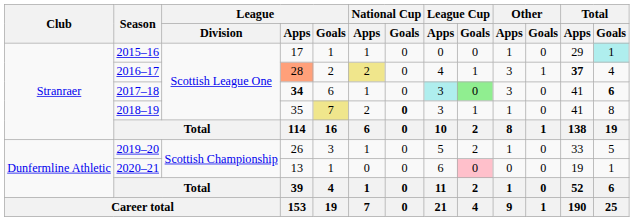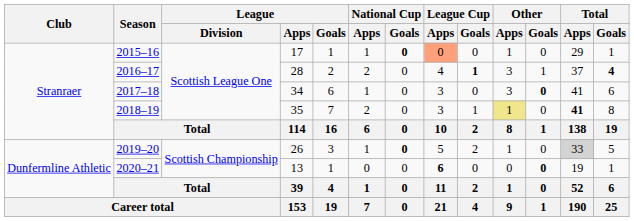(404, 52) normal -> (404, 52) bold
(441, 52) no background -> (441, 52) lightsalmon background
(611, 52) paleturquoise background -> (611, 52) no background
(297, 71) lightsalmon background -> (297, 71) no background
(367, 71) khaki background -> (367, 71) no background
(475, 71) normal -> (475, 71) bold
(577, 71) bold -> (577, 71) normal
(611, 71) normal -> (611, 71) bold
(297, 91) bold -> (297, 91) normal
(441, 91) paleturquoise background -> (441, 91) no background
(475, 91) lightgreen background -> (475, 91) no background
(543, 91) normal -> (543, 91) bold
(611, 91) bold -> (611, 91) normal
(331, 110) khaki background -> (331, 110) no background
(404, 110) bold -> (404, 110) normal
(509, 110) no background -> (509, 110) khaki background
(577, 110) normal -> (577, 110) bold
(404, 149) normal -> (404, 149) bold
(577, 149) no background -> (577, 149) lightgrey background
(441, 168) normal -> (441, 168) bold
(475, 168) pink background -> (475, 168) no background
(543, 168) normal -> (543, 168) bold
